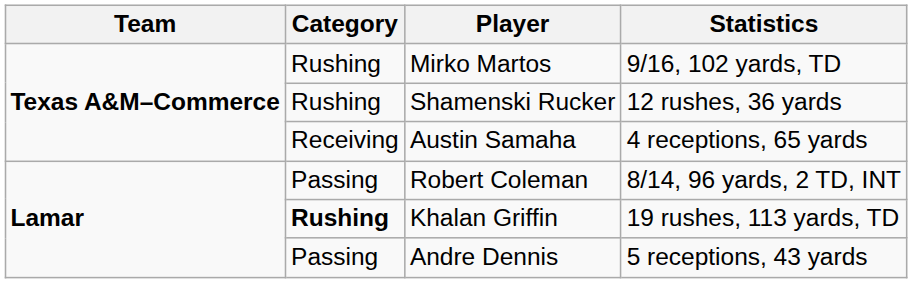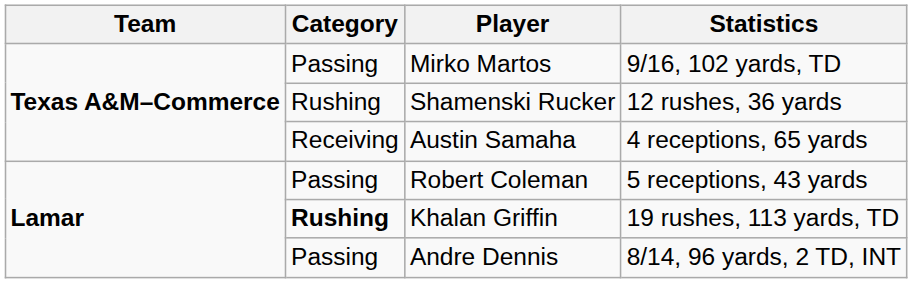(336, 63) Rushing -> (335, 63) Passing
(764, 179) 8/14, 96 yards, 2 TD, INT -> (747, 179) 5 receptions, 43 yards
(747, 257) 5 receptions, 43 yards -> (764, 257) 8/14, 96 yards, 2 TD, INT
